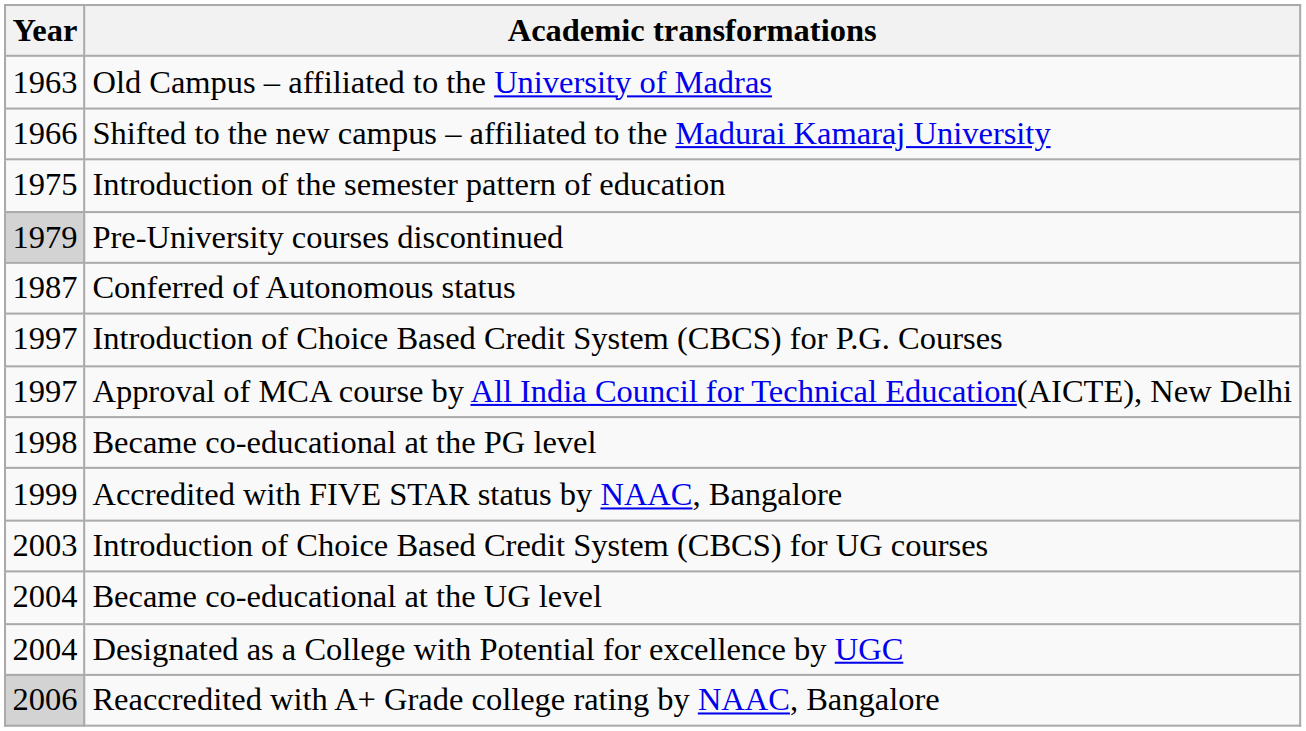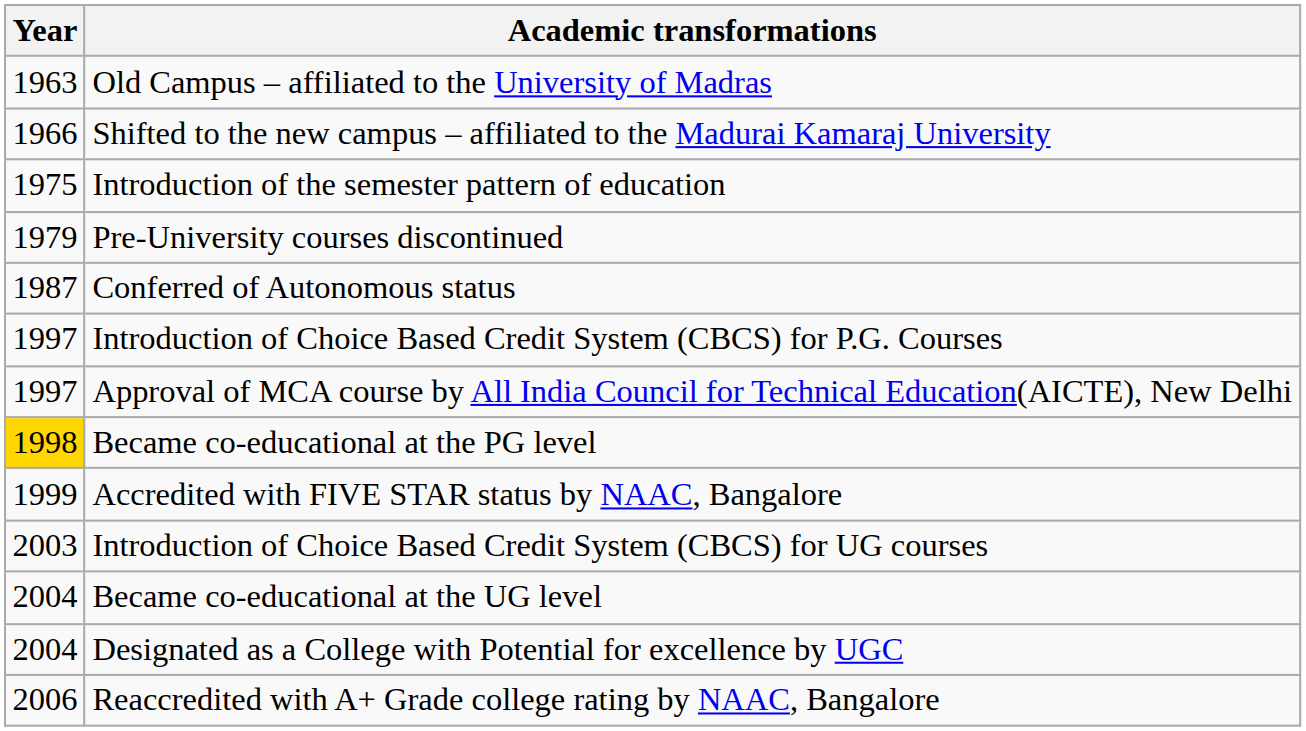(45, 236) lightgrey background -> (45, 236) no background
(45, 442) no background -> (45, 442) gold background
(45, 699) lightgrey background -> (45, 699) no background
